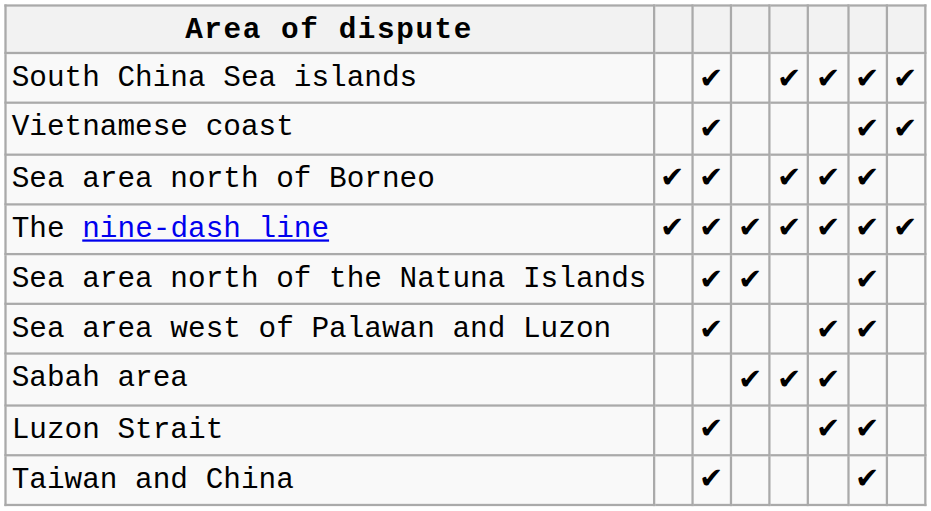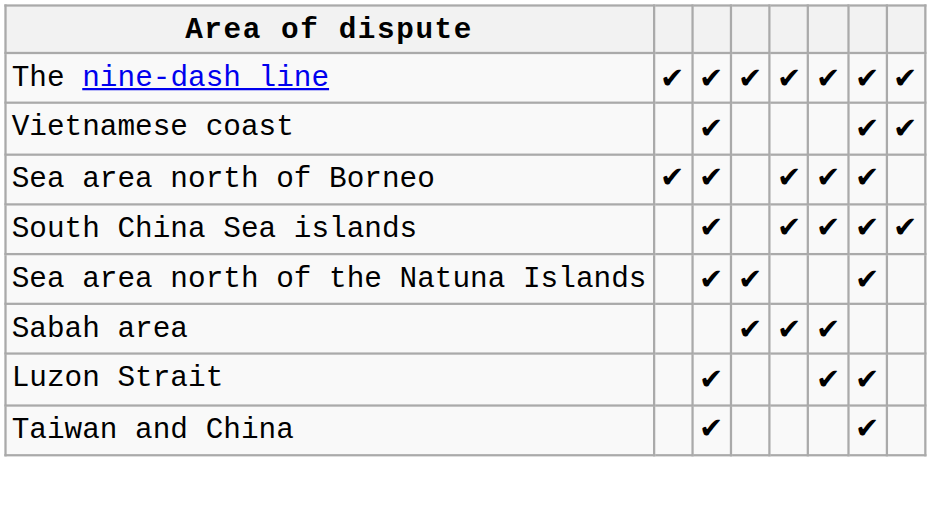rows swapped: (170, 229) <-> (214, 78)
- row: (311, 329)
